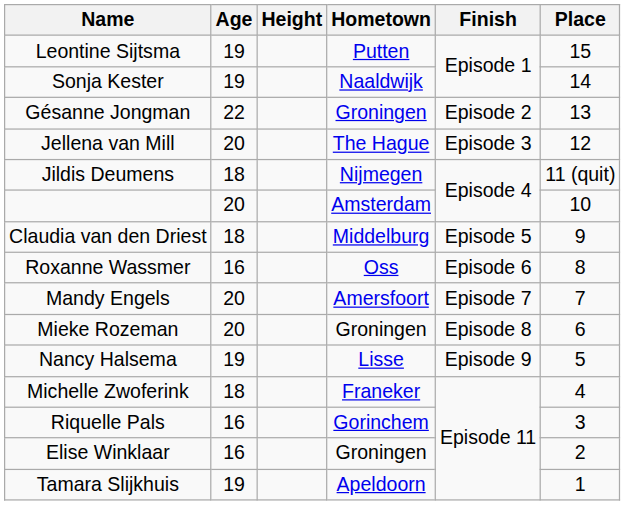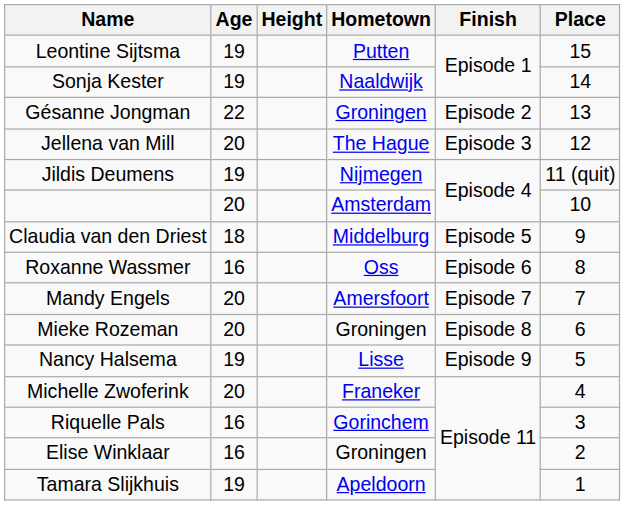(234, 174) 18 -> (234, 174) 19
(234, 391) 18 -> (234, 391) 20
